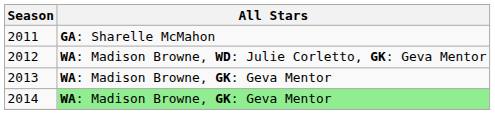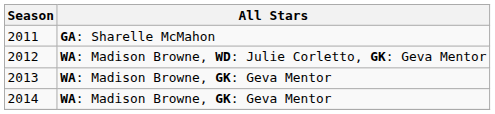(196, 99) lightgreen background -> (196, 99) no background
